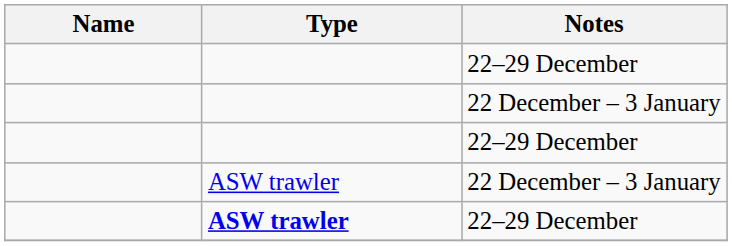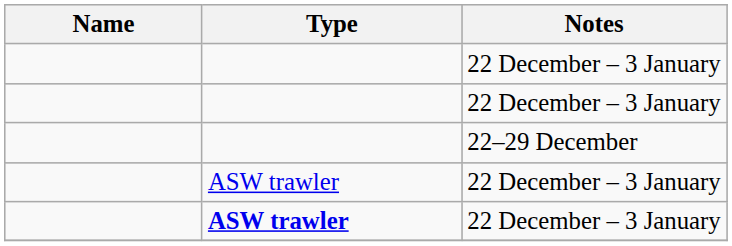(552, 63) 22–29 December -> (594, 63) 22 December – 3 January
(552, 220) 22–29 December -> (594, 220) 22 December – 3 January
